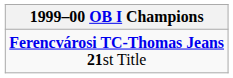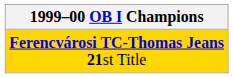(117, 51) no background -> (117, 51) gold background
